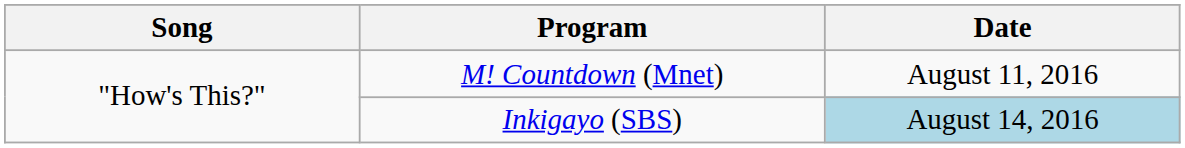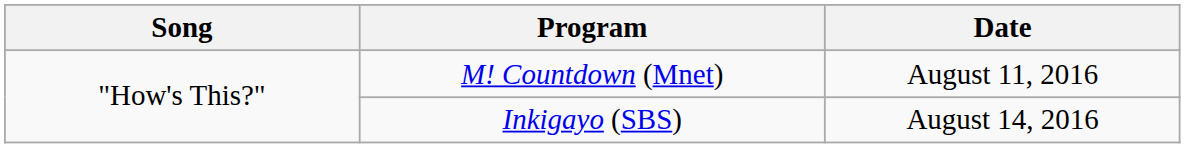(1003, 119) lightblue background -> (1003, 119) no background
